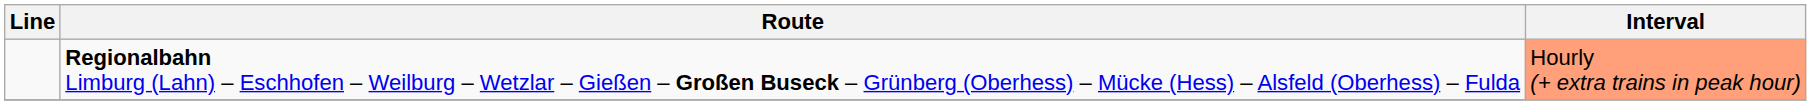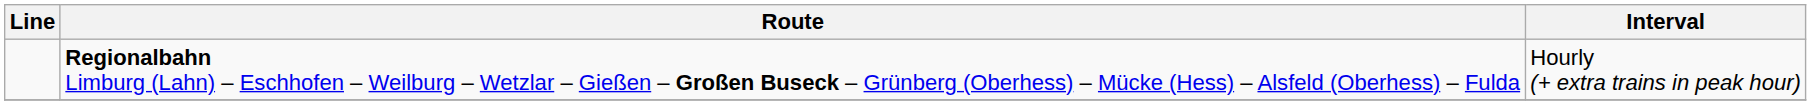(1666, 69) lightsalmon background -> (1666, 69) no background
